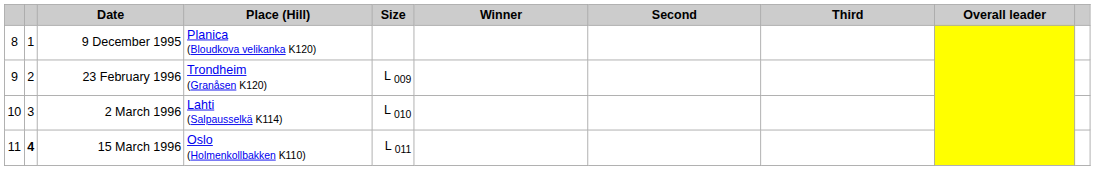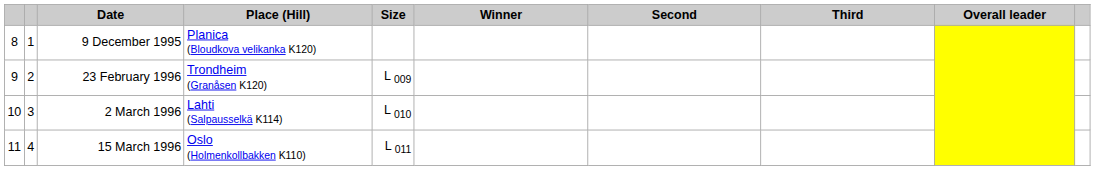(31, 147) bold -> (31, 147) normal
